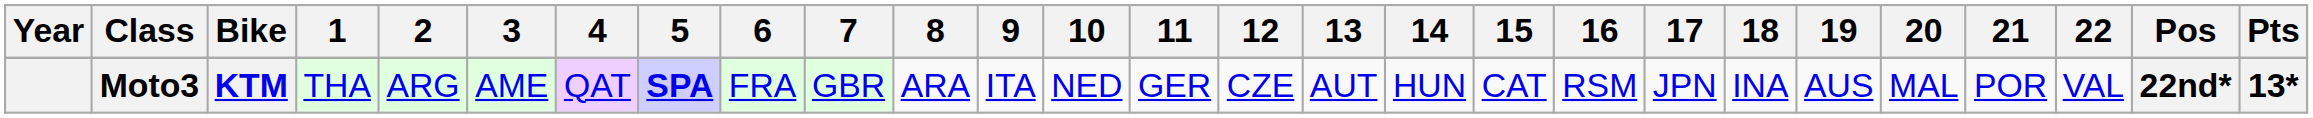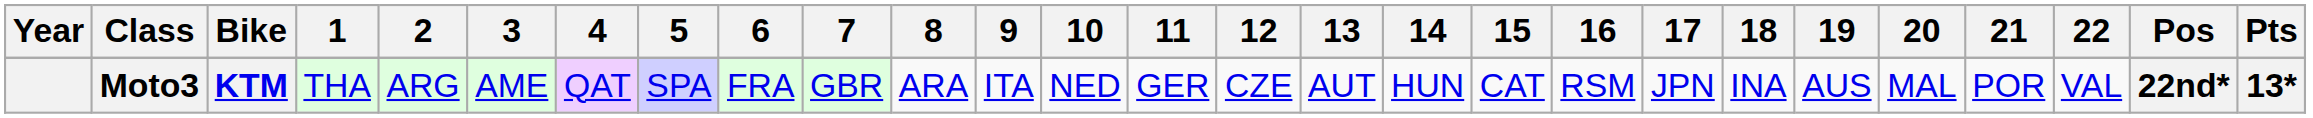(680, 84) bold -> (679, 84) normal
